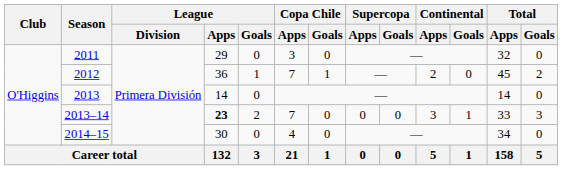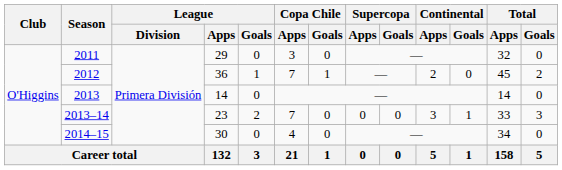(221, 114) bold -> (221, 114) normal
